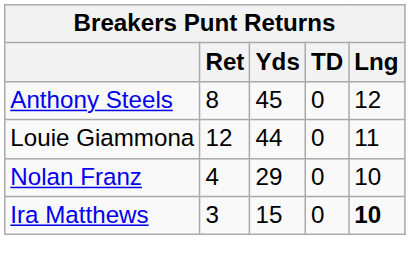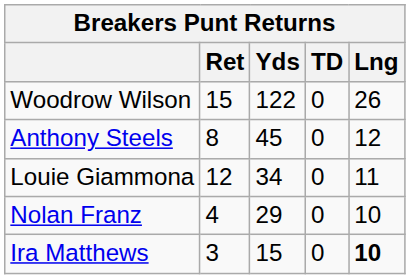+ row: (101, 100)
(269, 138) 44 -> (269, 176) 34
